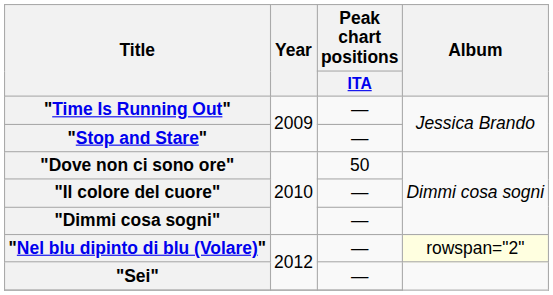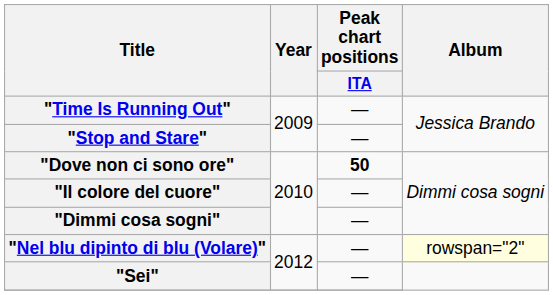(360, 165) normal -> (360, 165) bold
